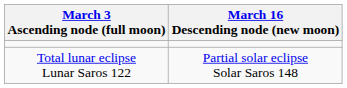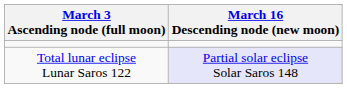(255, 65) no background -> (255, 65) lavender background
